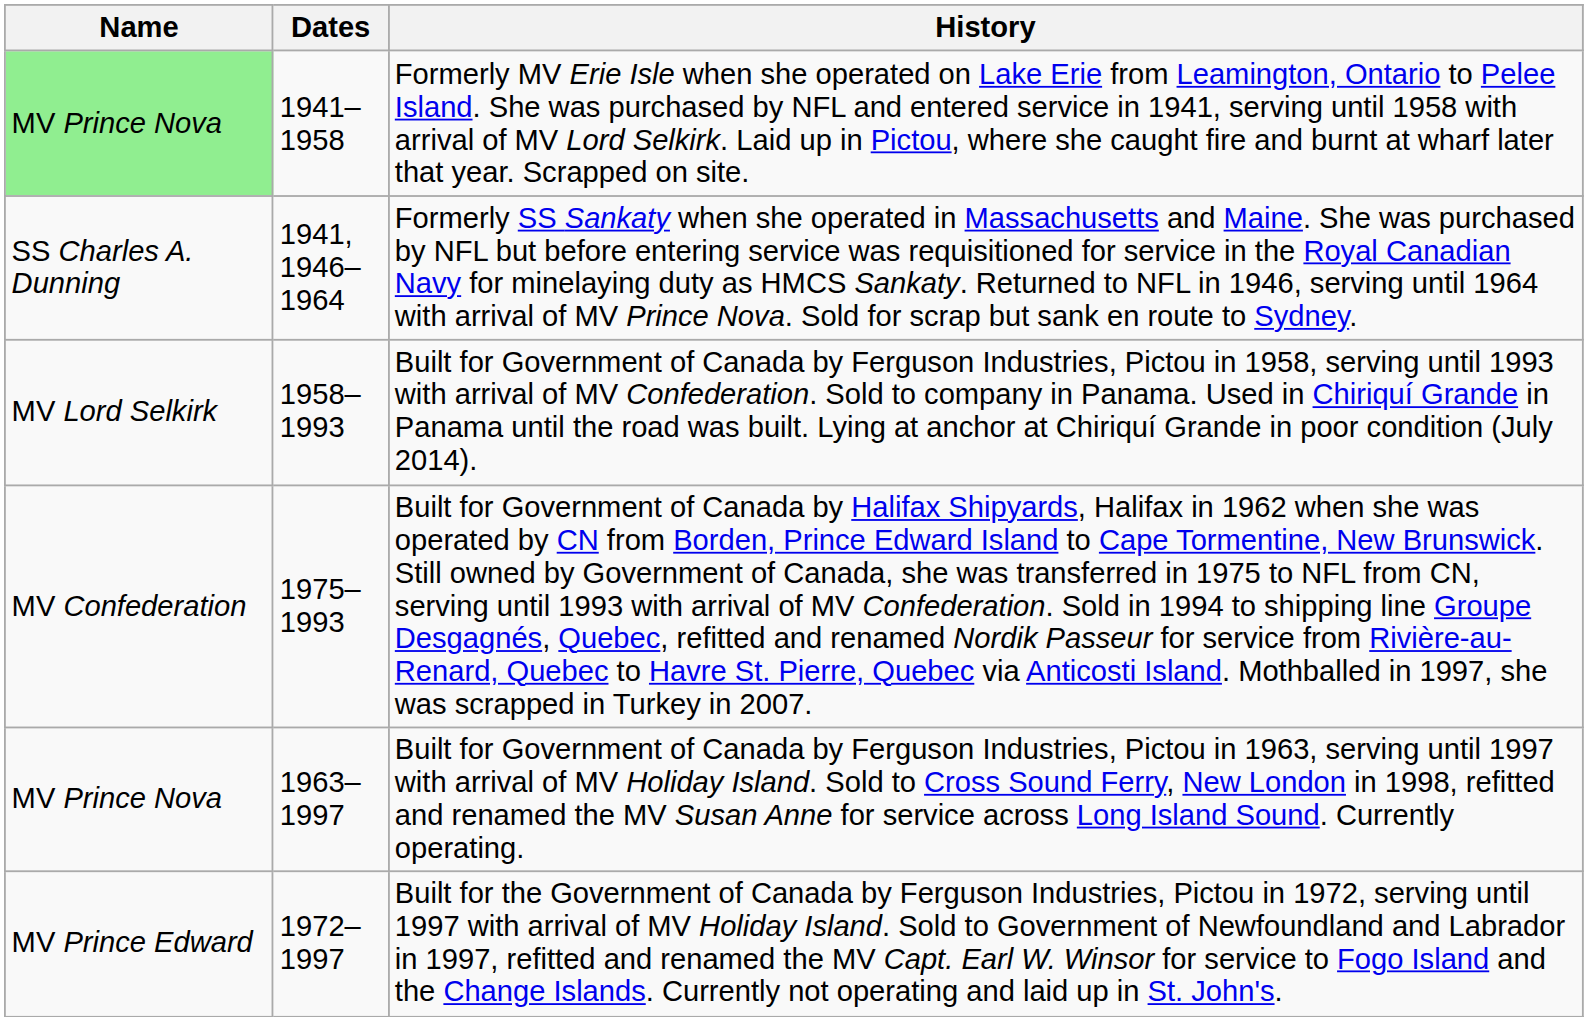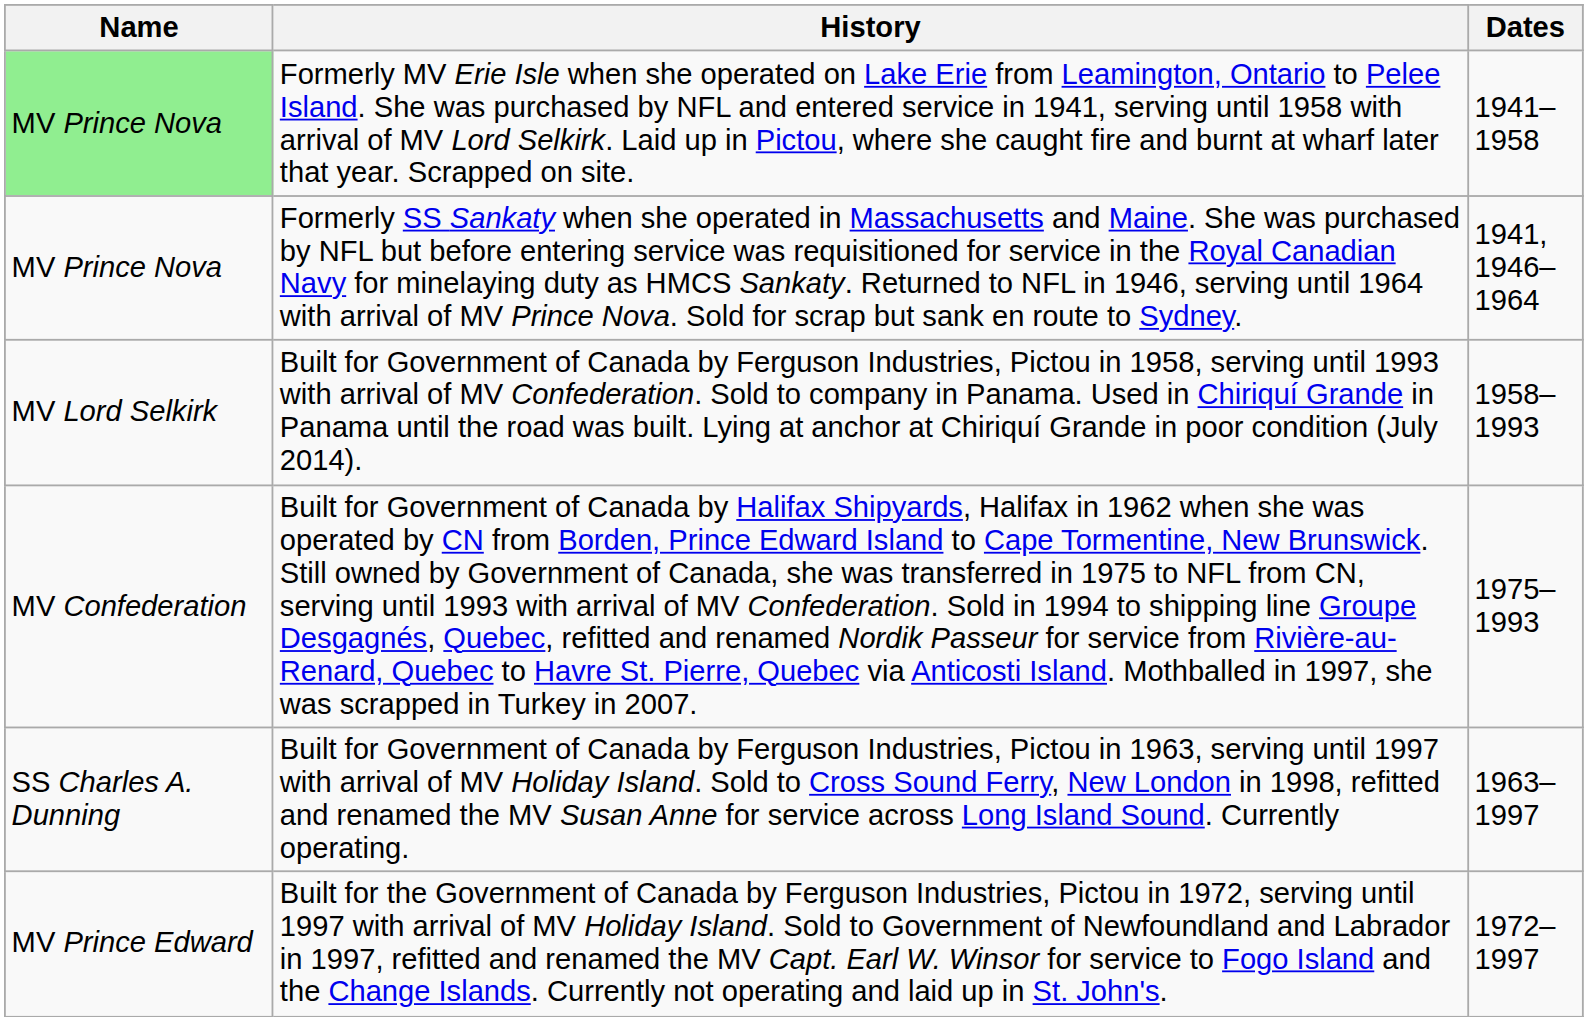columns swapped: (331, 27) <-> (985, 27)
(103, 267) SS Charles A. Dunning -> (117, 267) MV Prince Nova
(117, 799) MV Prince Nova -> (103, 799) SS Charles A. Dunning
